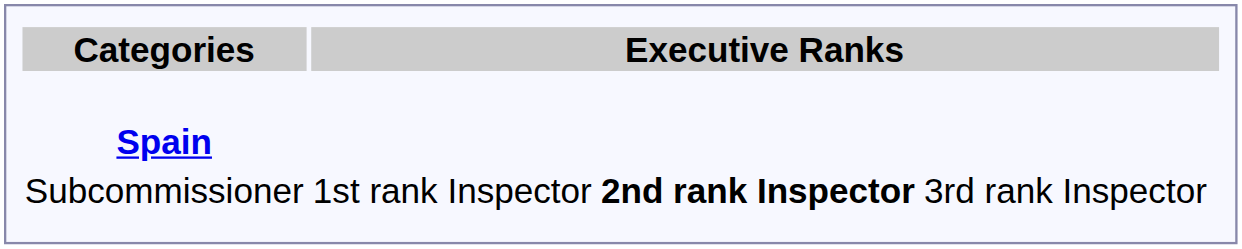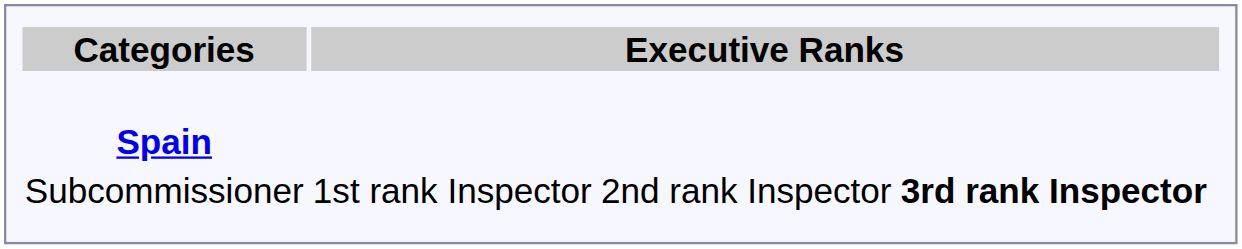(758, 190) bold -> (746, 190) normal
(1065, 190) normal -> (1054, 190) bold
